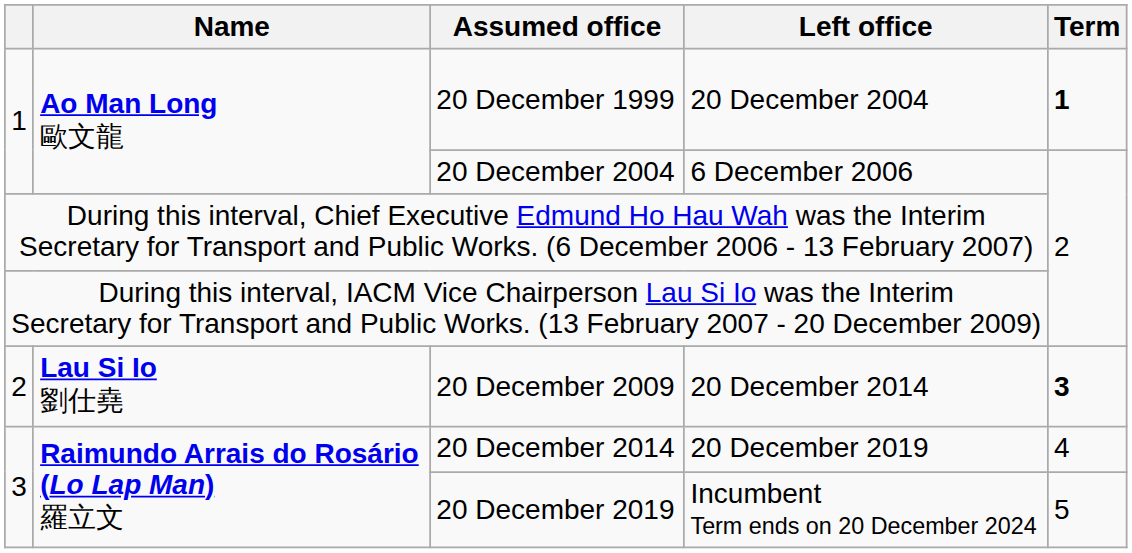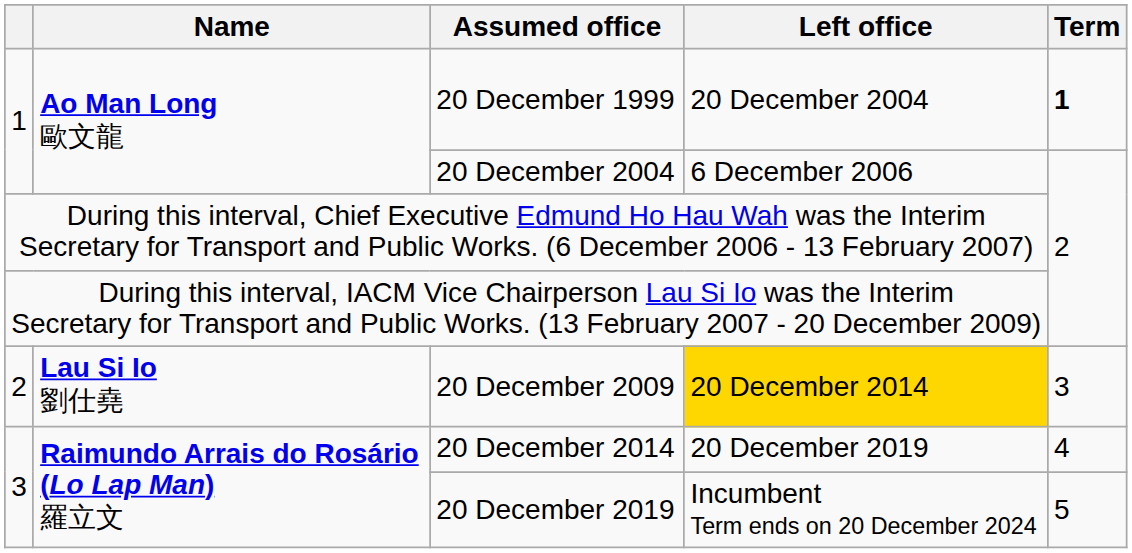(810, 386) no background -> (810, 386) gold background
(1062, 386) bold -> (1062, 386) normal
